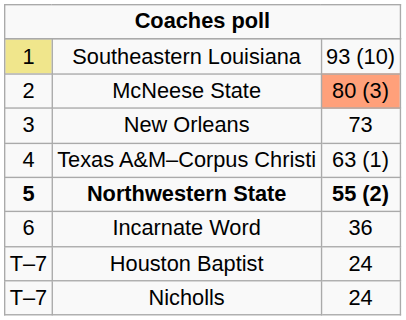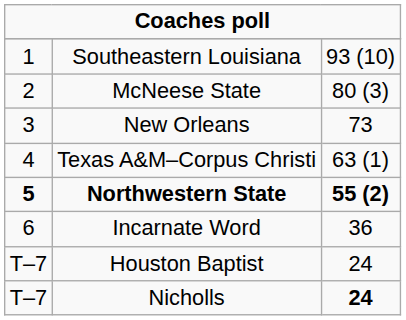(28, 56) khaki background -> (28, 56) no background
(361, 90) lightsalmon background -> (361, 90) no background
(361, 297) normal -> (361, 297) bold
